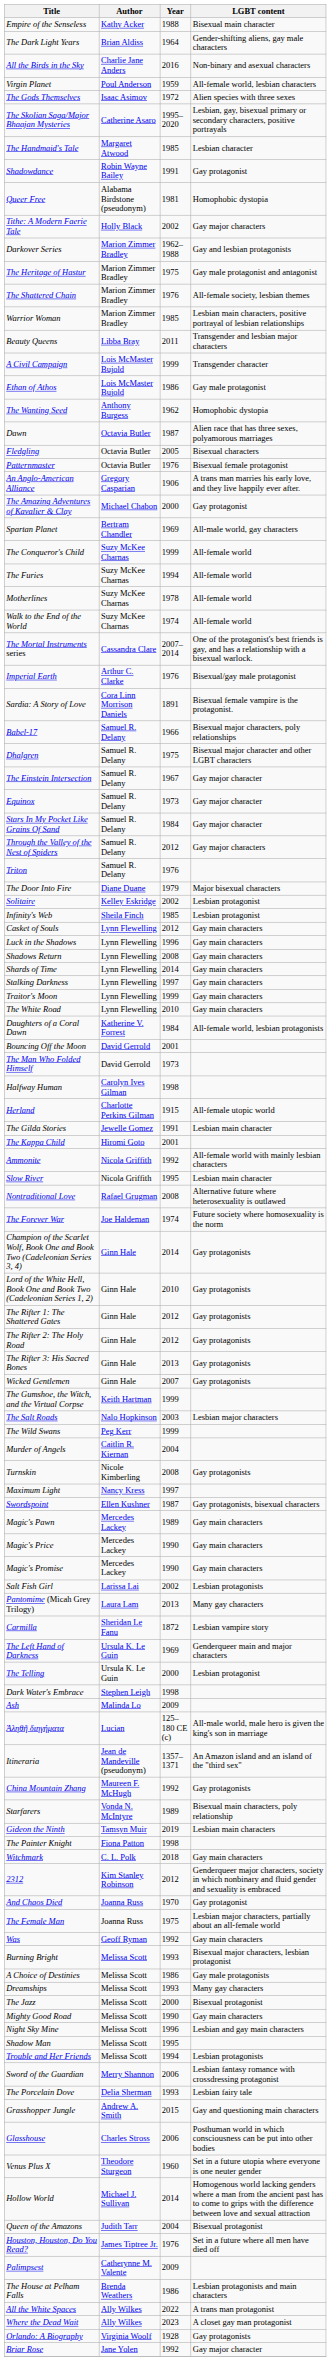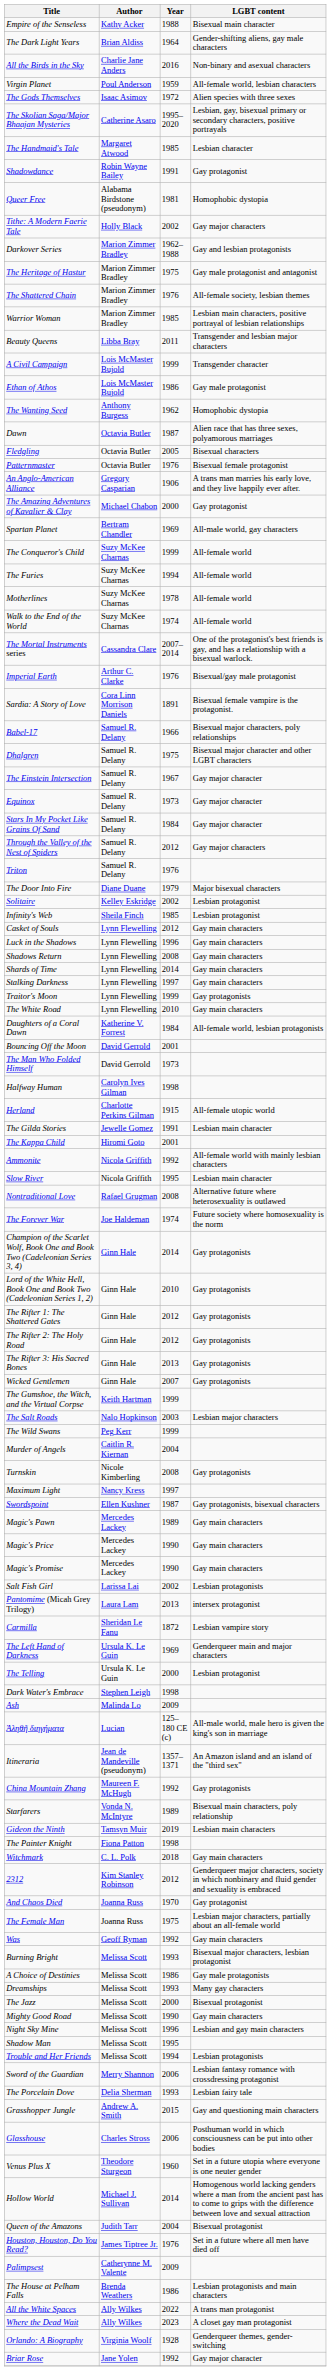(228, 996) Gay main characters -> (222, 996) Gay protagonists
(228, 1604) Many gay characters -> (226, 1604) intersex protagonist
(222, 2336) Gay protagonists -> (243, 2340) Genderqueer themes, gender-switching
